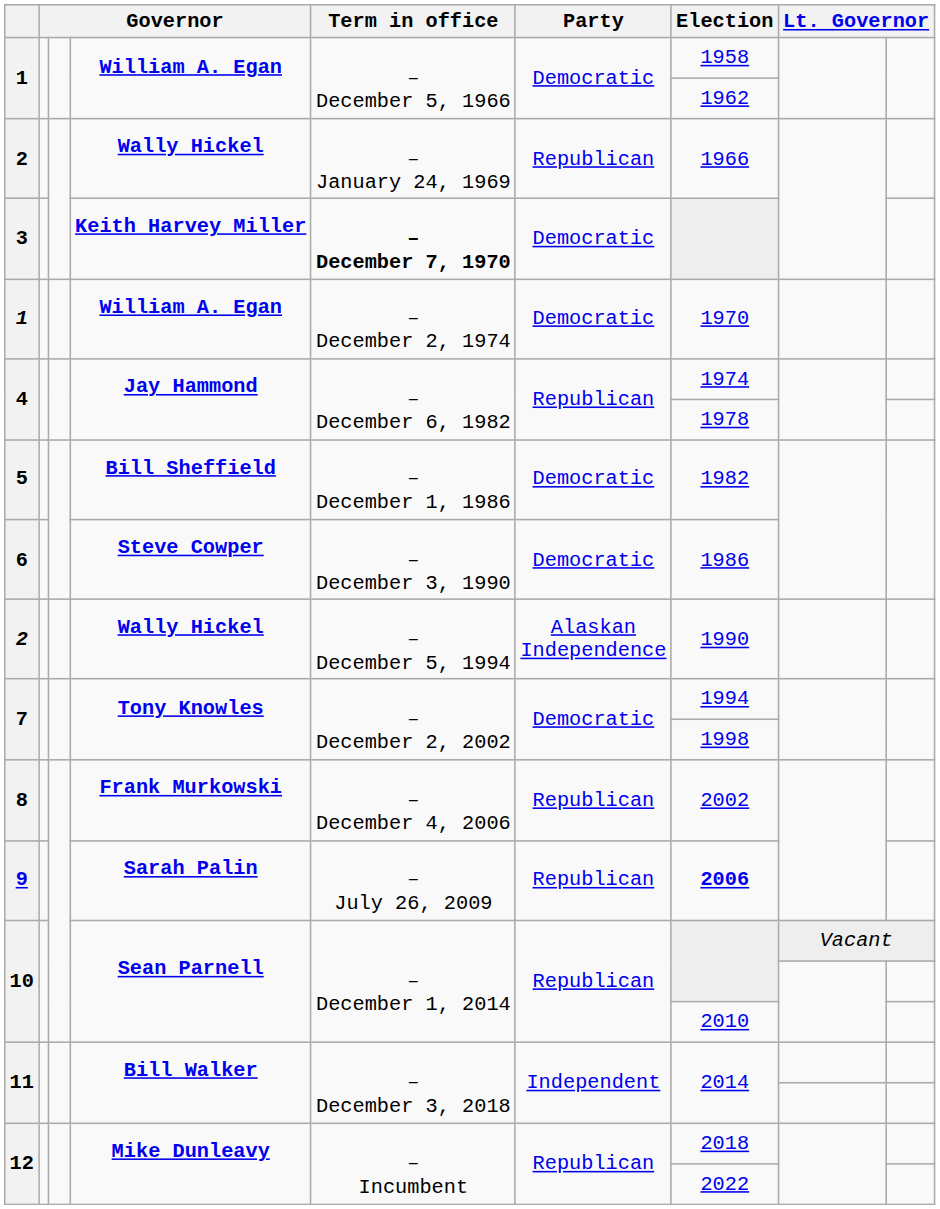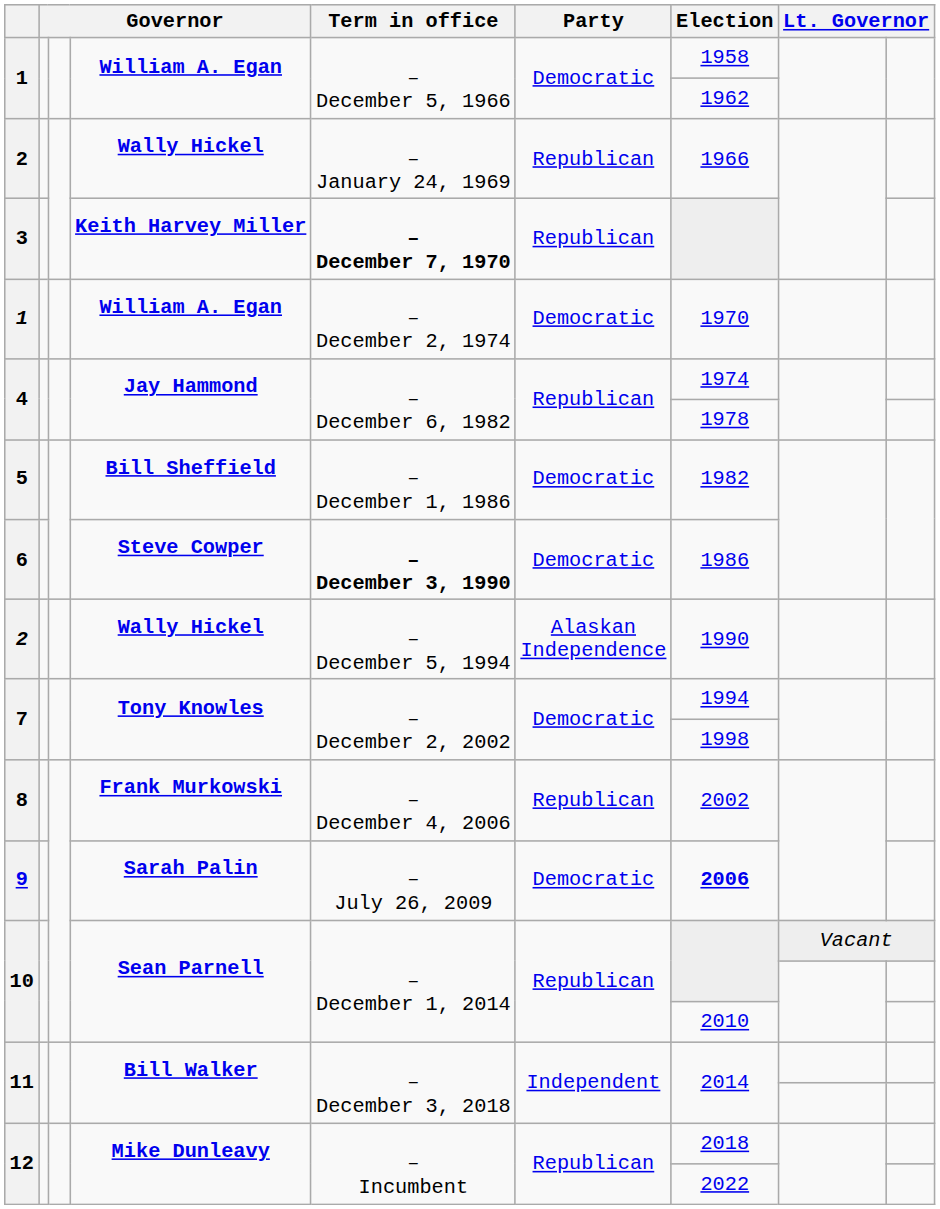(593, 239) Democratic -> (593, 239) Republican
(413, 571) normal -> (413, 571) bold
(593, 880) Republican -> (593, 880) Democratic
